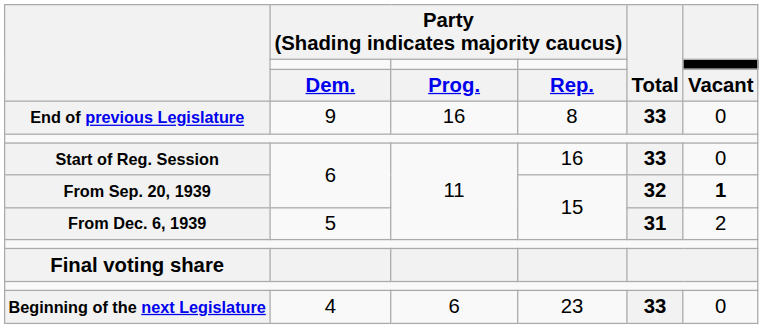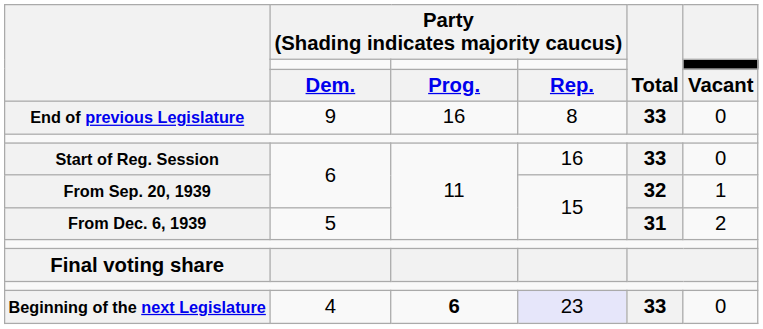(721, 191) bold -> (721, 191) normal
(454, 306) normal -> (454, 306) bold
(572, 306) no background -> (572, 306) lavender background
